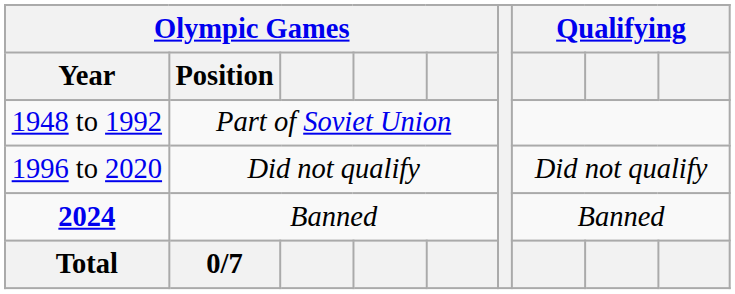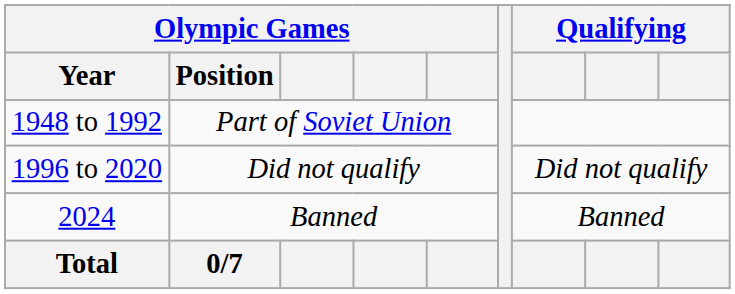(87, 216) bold -> (87, 216) normal
